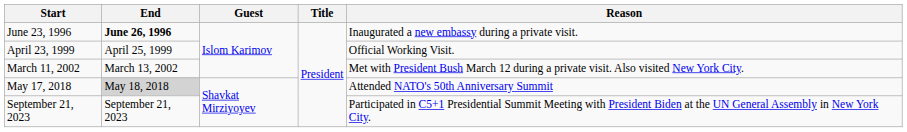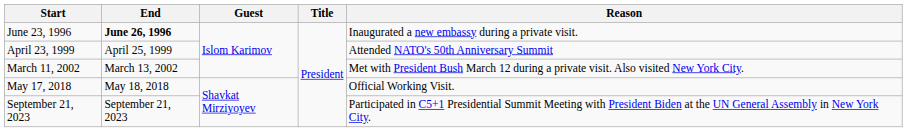(402, 50) Official Working Visit. -> (451, 50) Attended NATO's 50th Anniversary Summit
(137, 86) lightgrey background -> (137, 86) no background
(451, 86) Attended NATO's 50th Anniversary Summit -> (402, 86) Official Working Visit.
